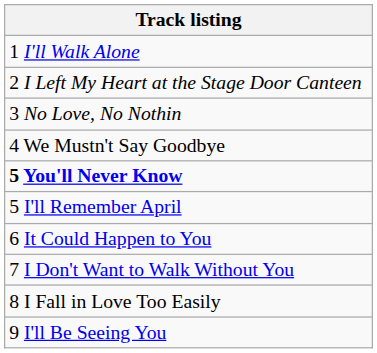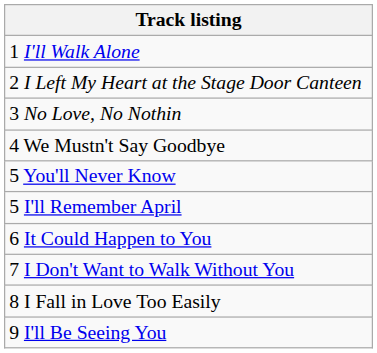(96, 176) bold -> (92, 176) normal
